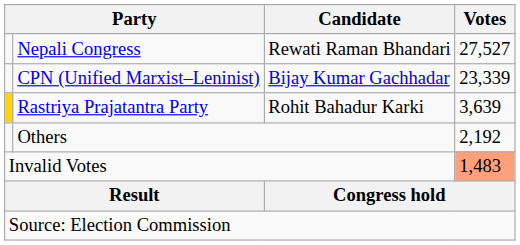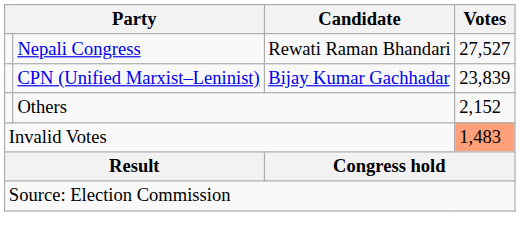(485, 78) 23,339 -> (485, 78) 23,839
- row: (113, 107)
(480, 136) 2,192 -> (480, 107) 2,152
